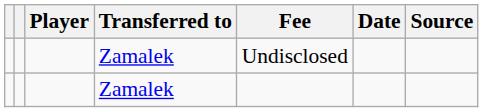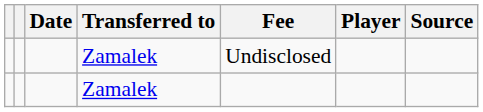columns swapped: (59, 21) <-> (379, 21)
